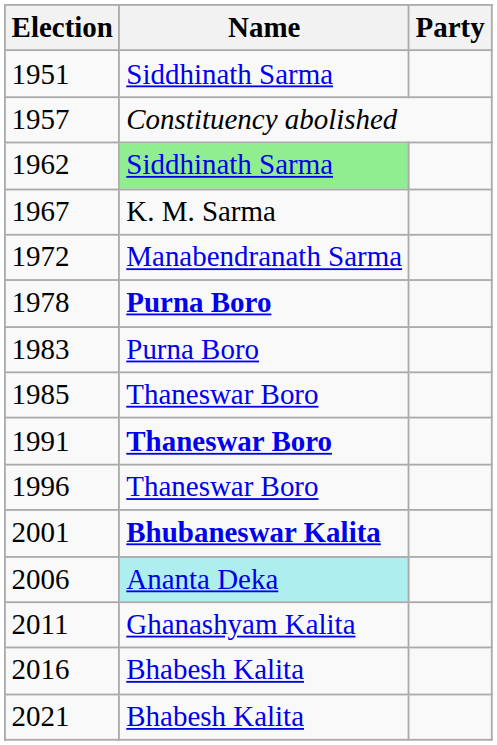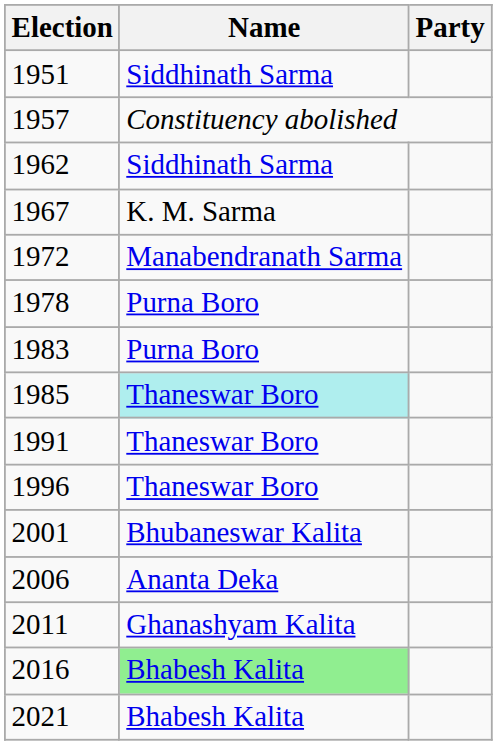(230, 165) lightgreen background -> (230, 165) no background
(199, 303) bold -> (193, 303) normal
(222, 394) no background -> (222, 394) paleturquoise background
(229, 440) bold -> (222, 440) normal
(254, 532) bold -> (244, 532) normal
(202, 578) paleturquoise background -> (202, 578) no background
(215, 670) no background -> (215, 670) lightgreen background
